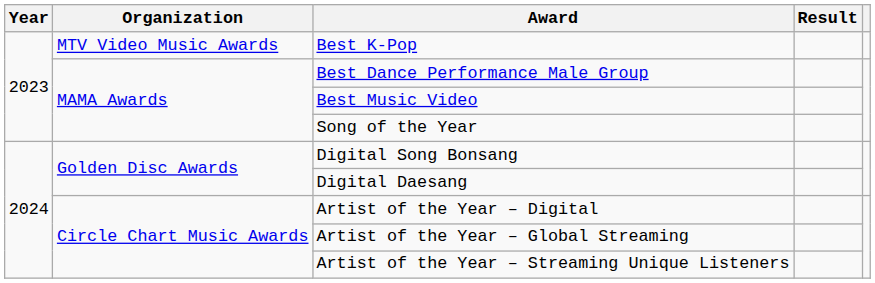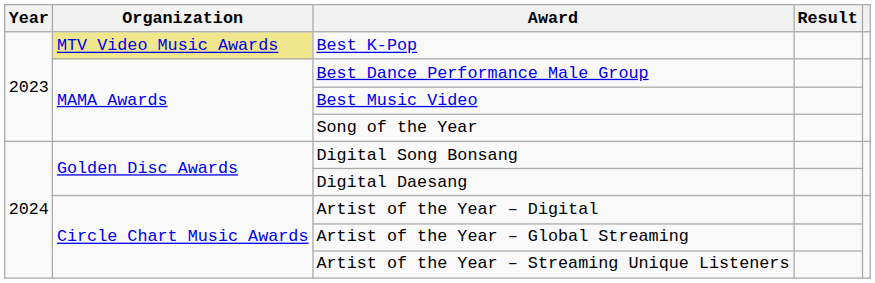(168, 46) no background -> (168, 46) khaki background
